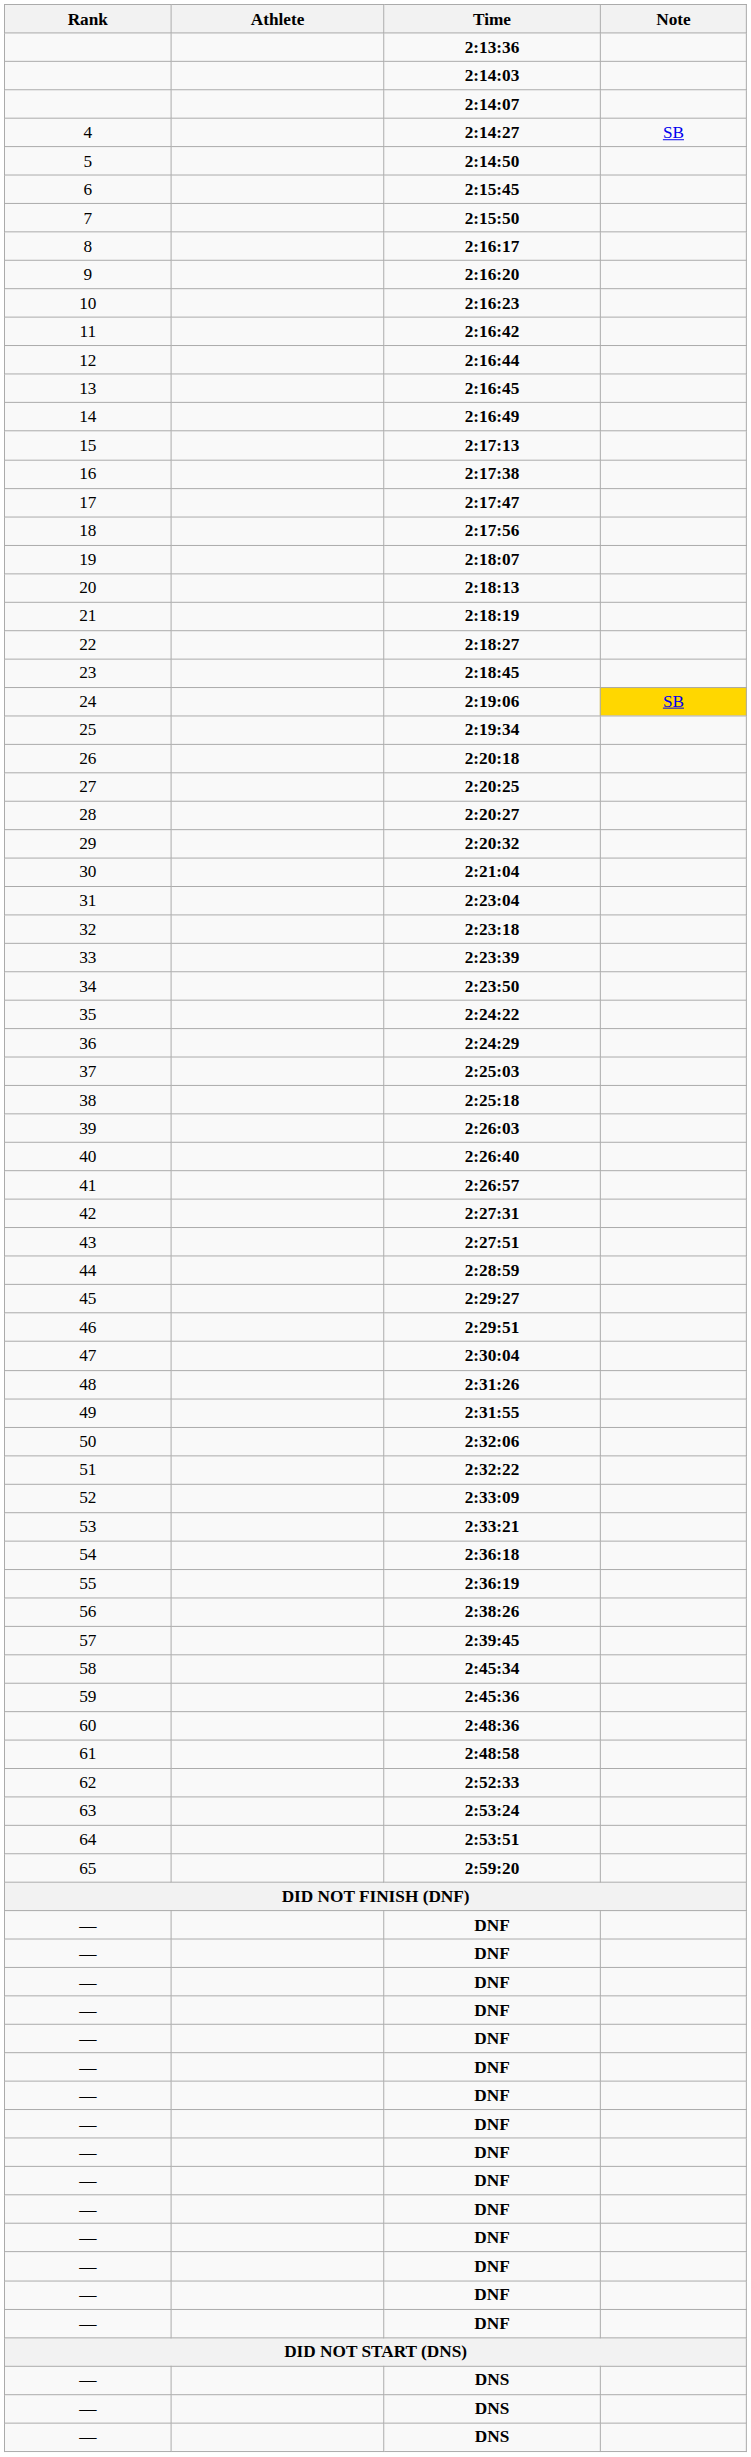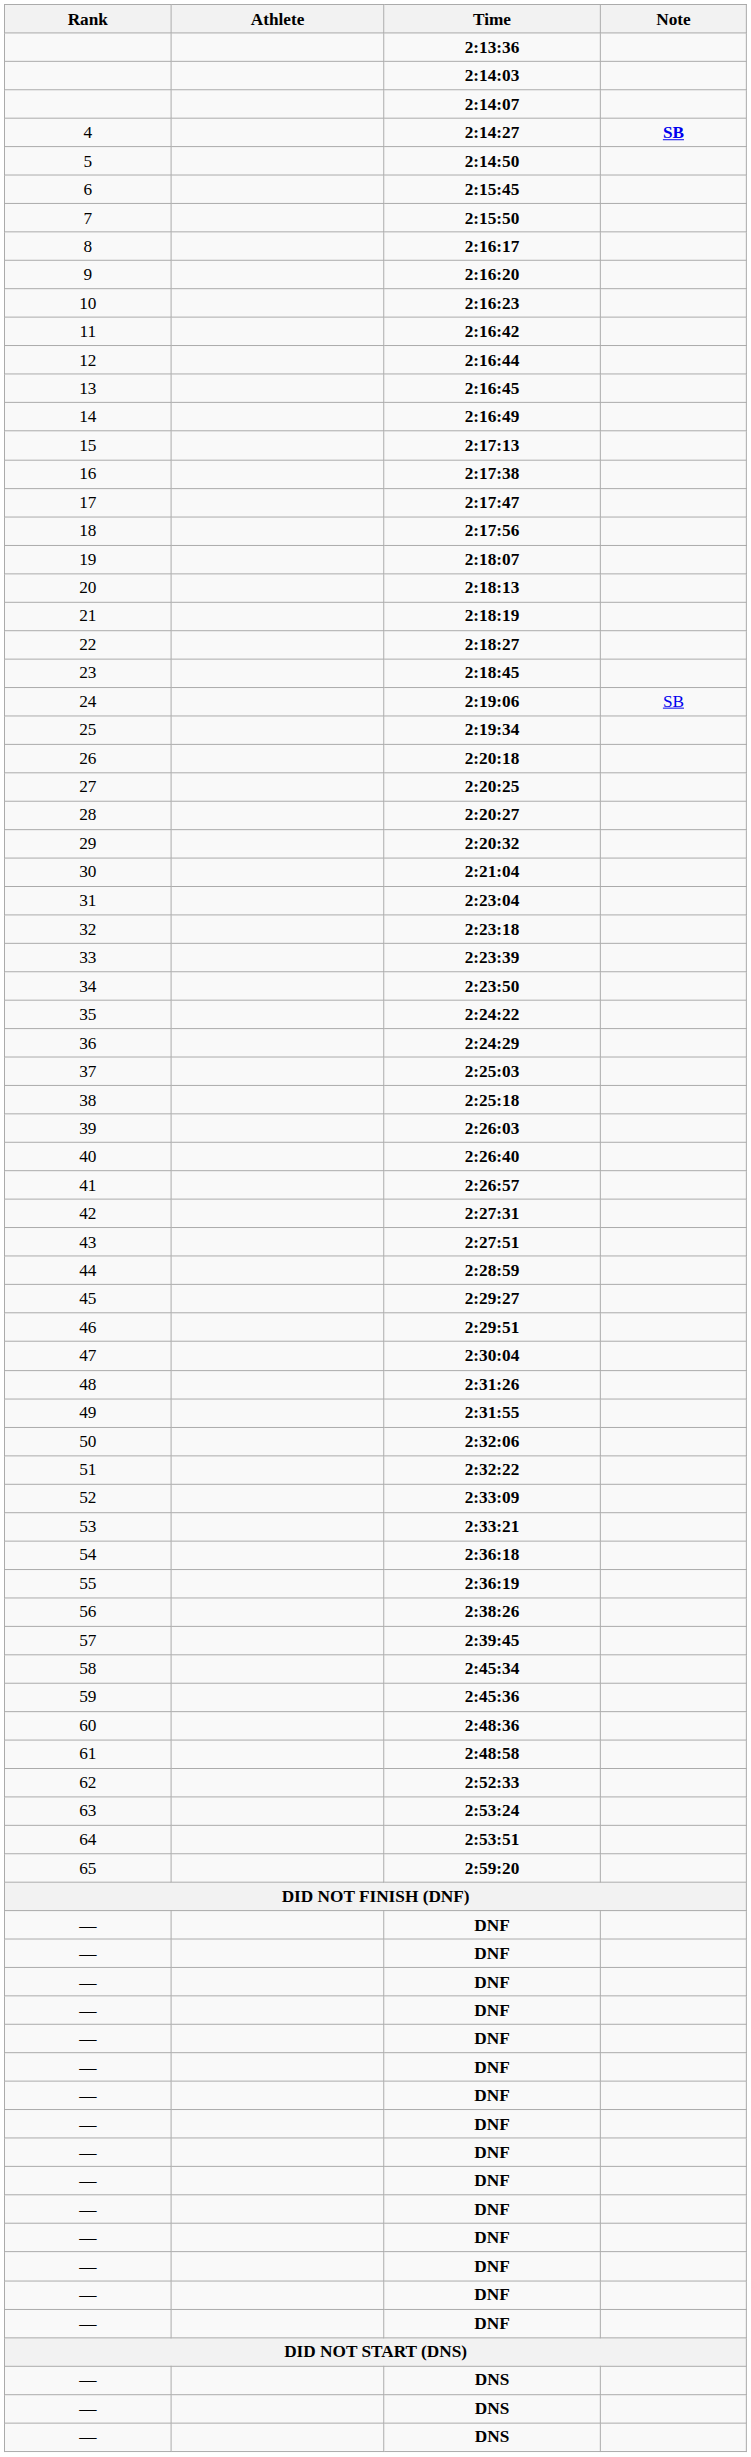(673, 132) normal -> (673, 132) bold
(673, 701) gold background -> (673, 701) no background
